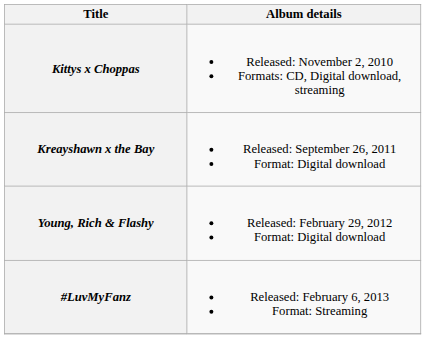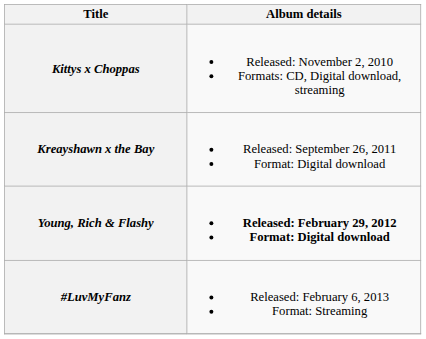(304, 230) normal -> (304, 230) bold
